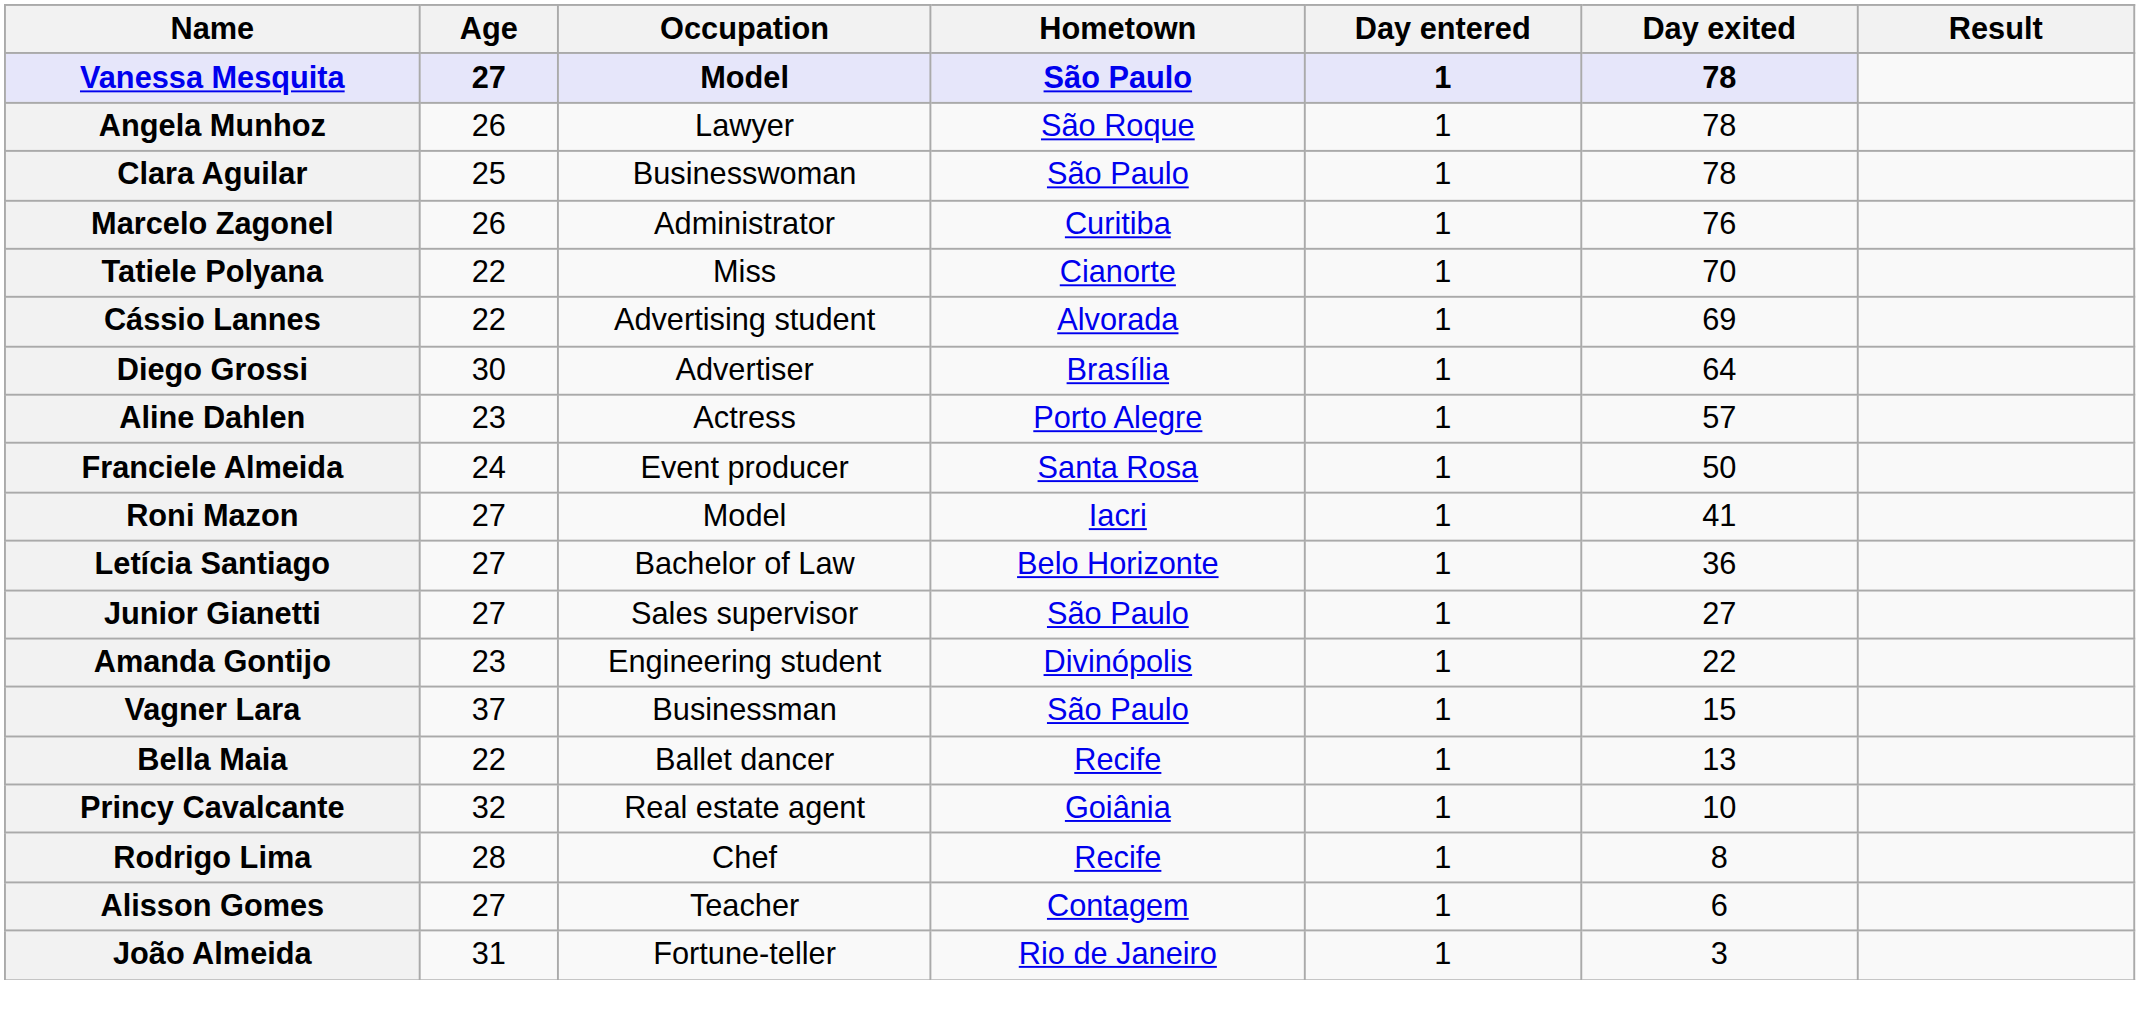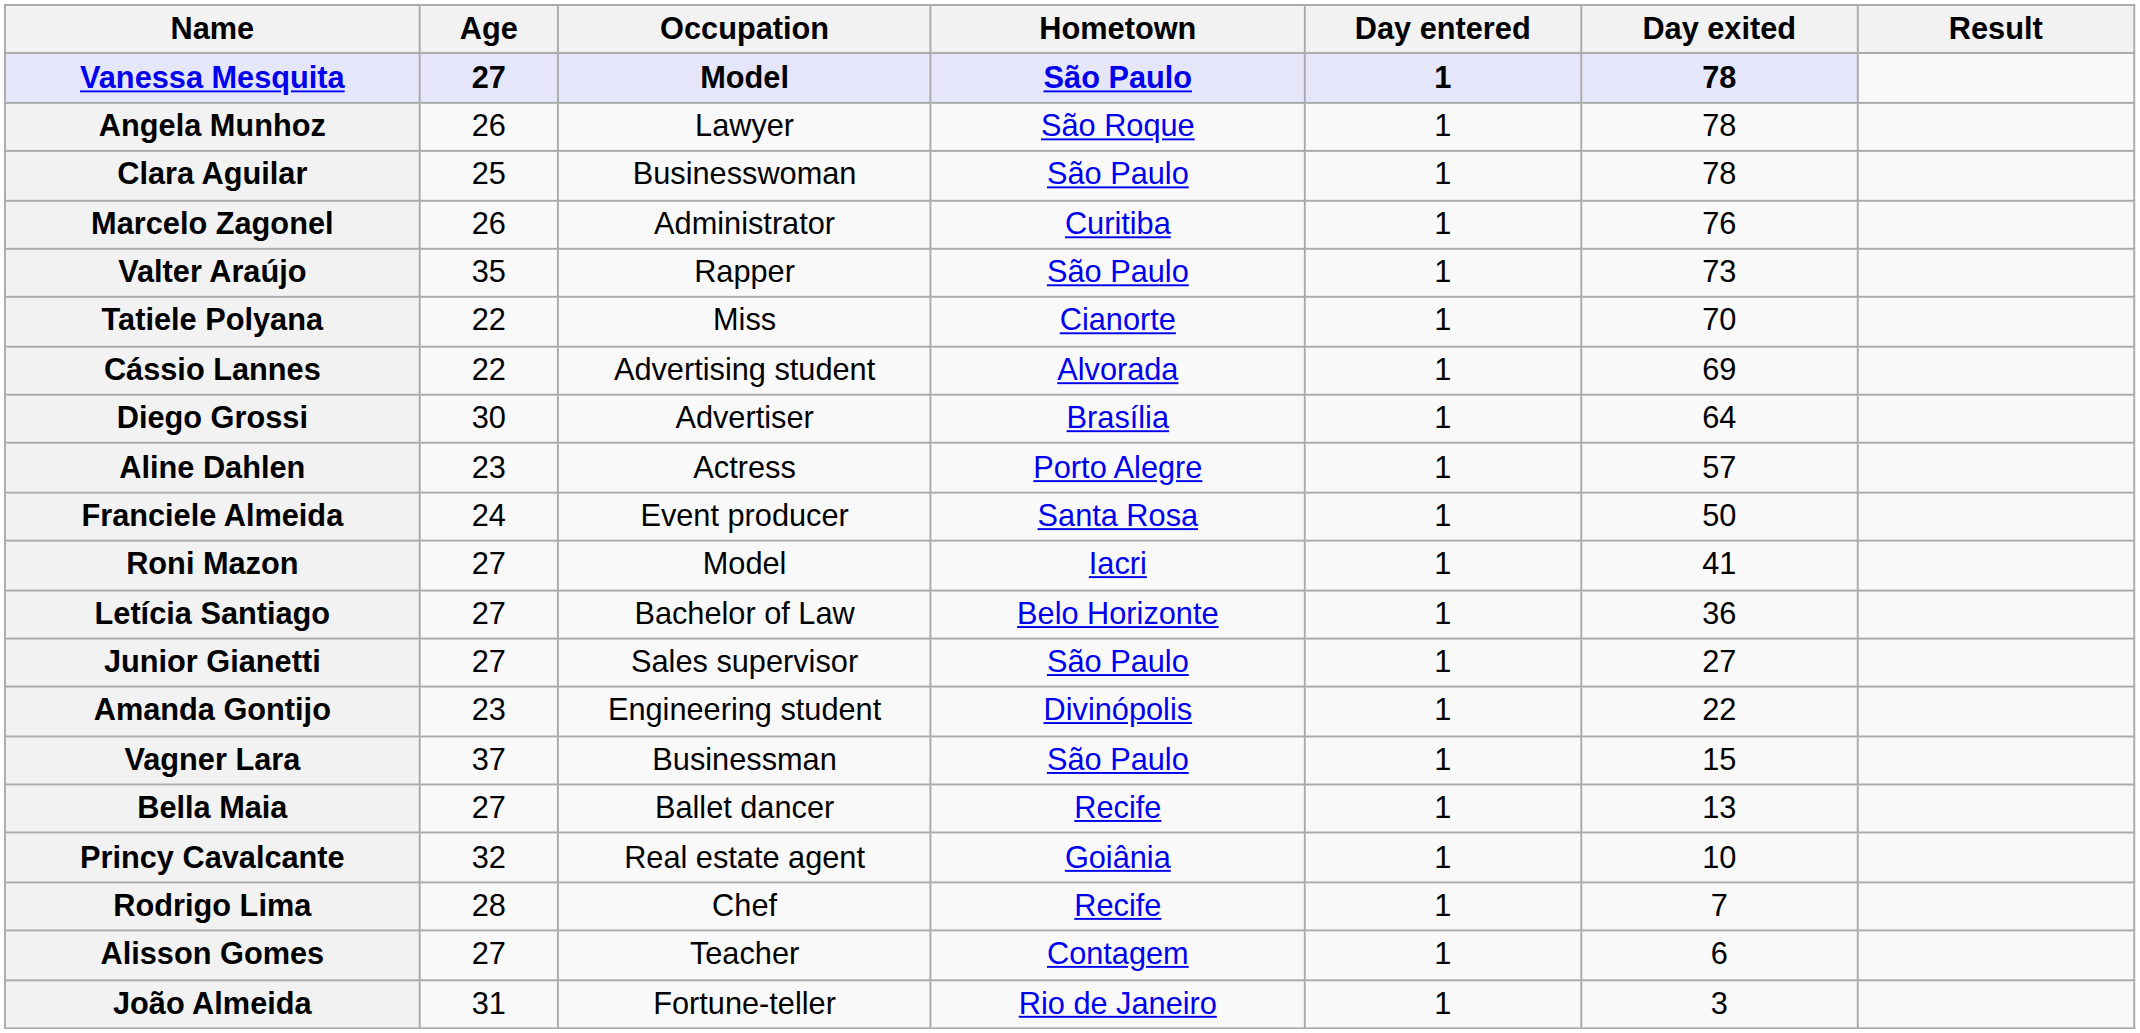+ row: (212, 272)
(489, 759) 22 -> (489, 808) 27
(1719, 857) 8 -> (1719, 905) 7
